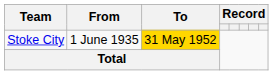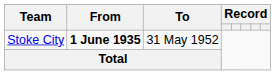(104, 39) normal -> (105, 39) bold
(180, 39) gold background -> (183, 39) no background
